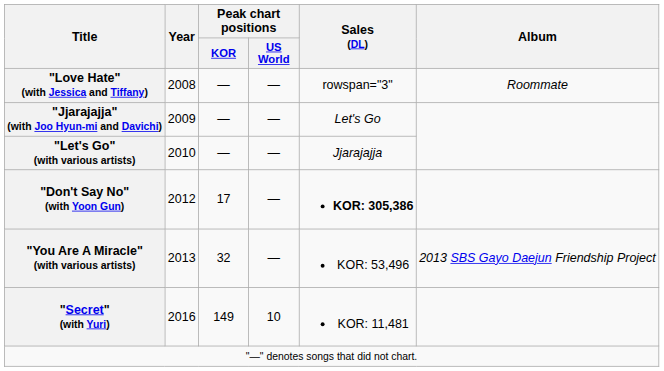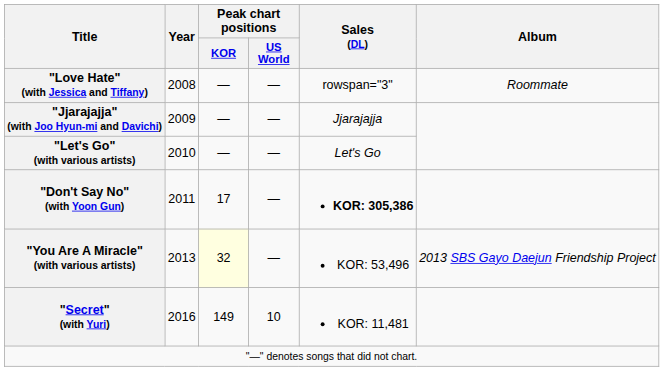(358, 119) Let's Go -> (358, 119) Jjarajajja
(358, 153) Jjarajajja -> (358, 153) Let's Go
(182, 199) 2012 -> (182, 199) 2011
(224, 258) no background -> (224, 258) lightyellow background
